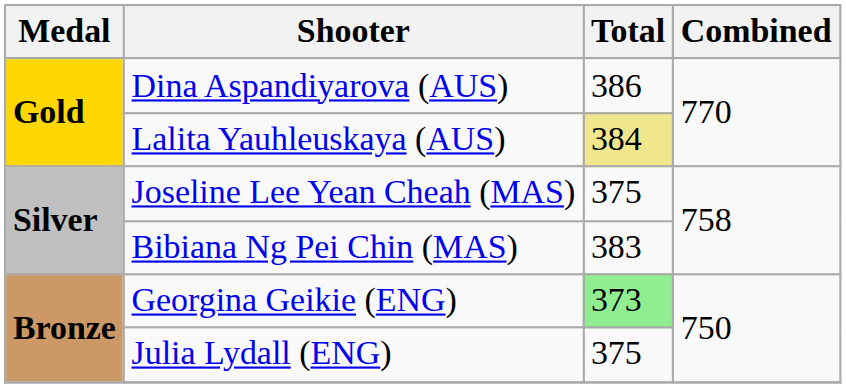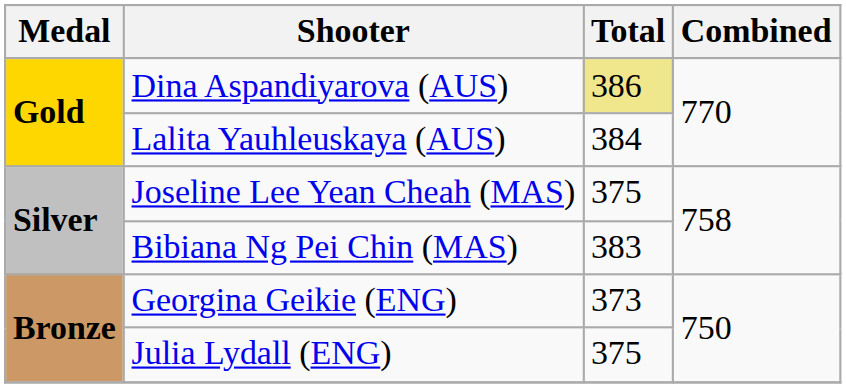(616, 85) no background -> (616, 85) khaki background
(616, 138) khaki background -> (616, 138) no background
(616, 300) lightgreen background -> (616, 300) no background
